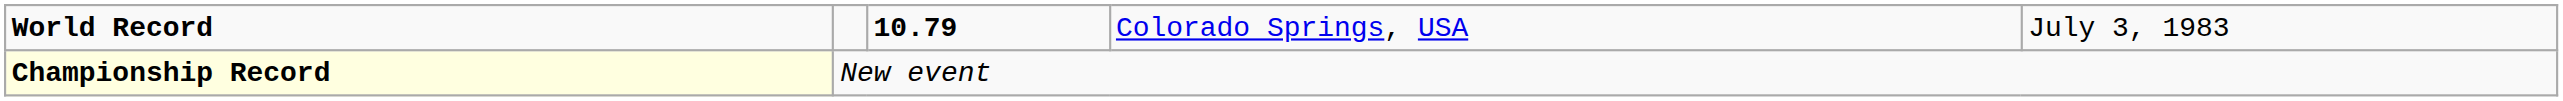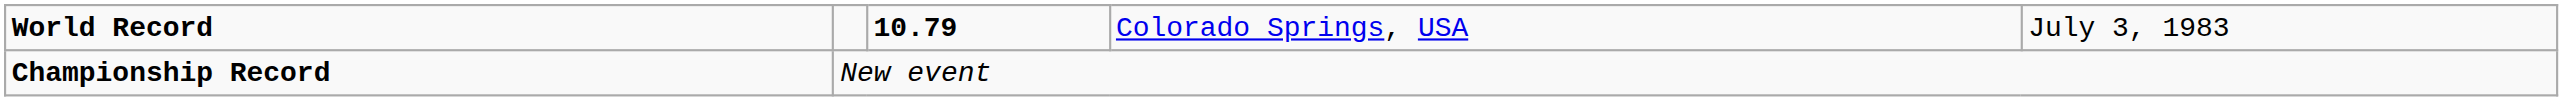(171, 73) lightyellow background -> (171, 73) no background
